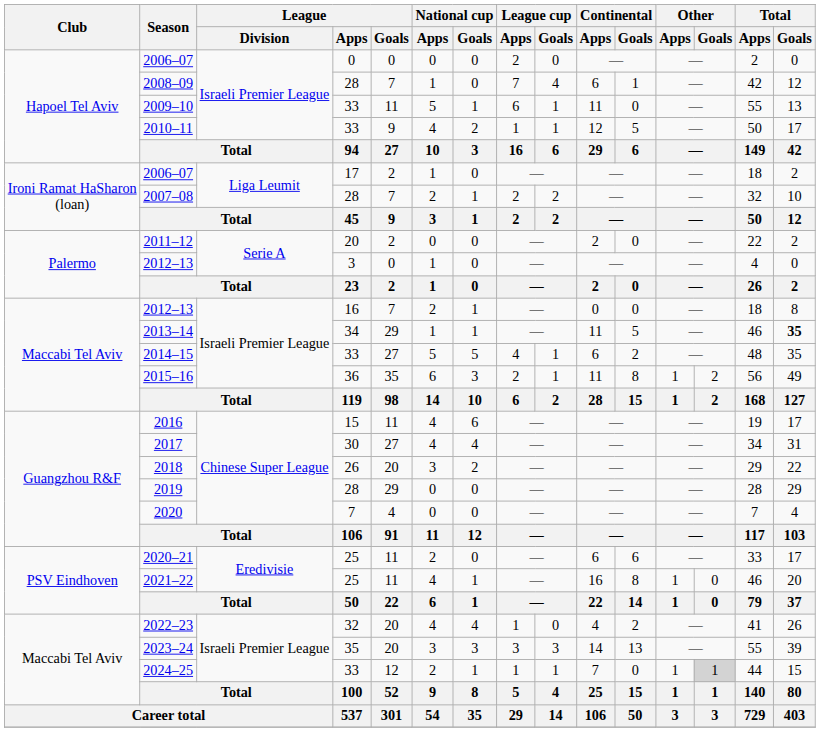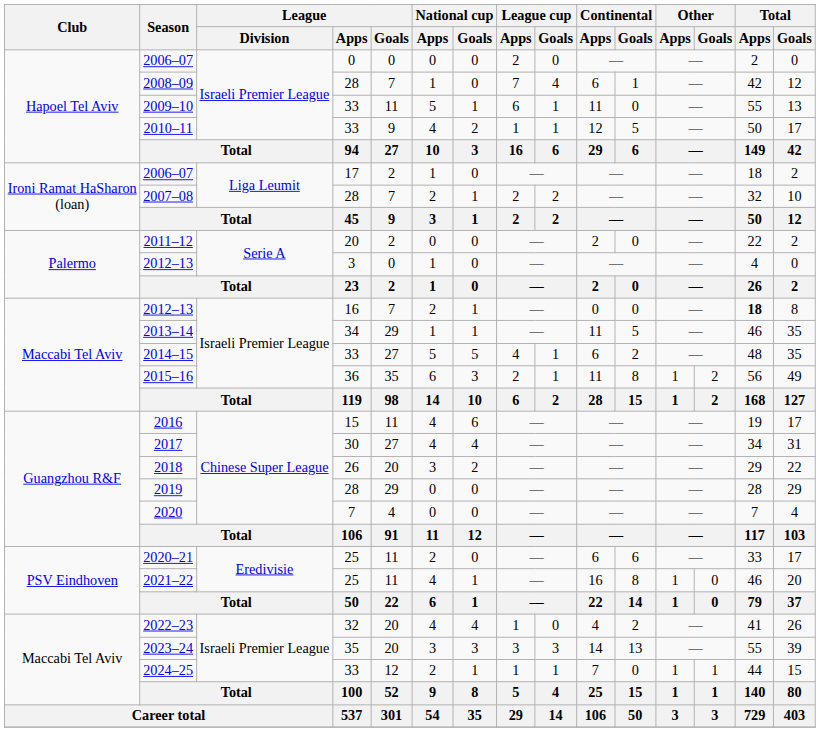(755, 309) normal -> (755, 309) bold
(794, 331) bold -> (794, 331) normal
(715, 670) lightgrey background -> (715, 670) no background
